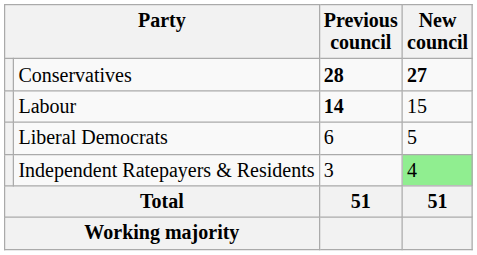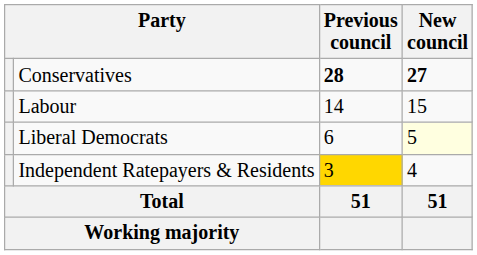(334, 106) bold -> (334, 106) normal
(412, 138) no background -> (412, 138) lightyellow background
(329, 169) no background -> (329, 169) gold background
(412, 169) lightgreen background -> (412, 169) no background
